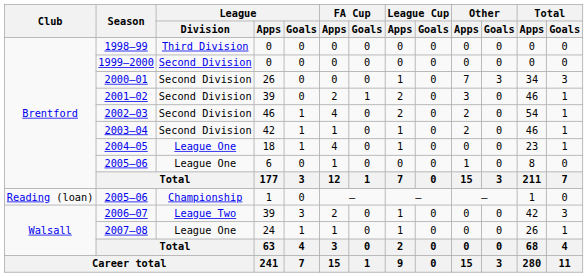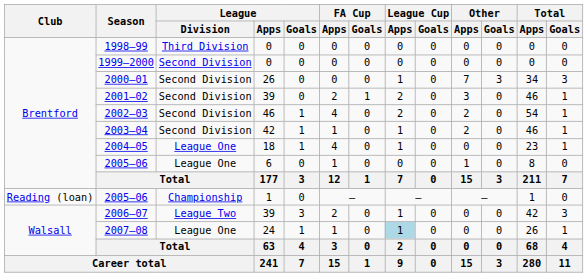(400, 230) no background -> (400, 230) lightblue background
